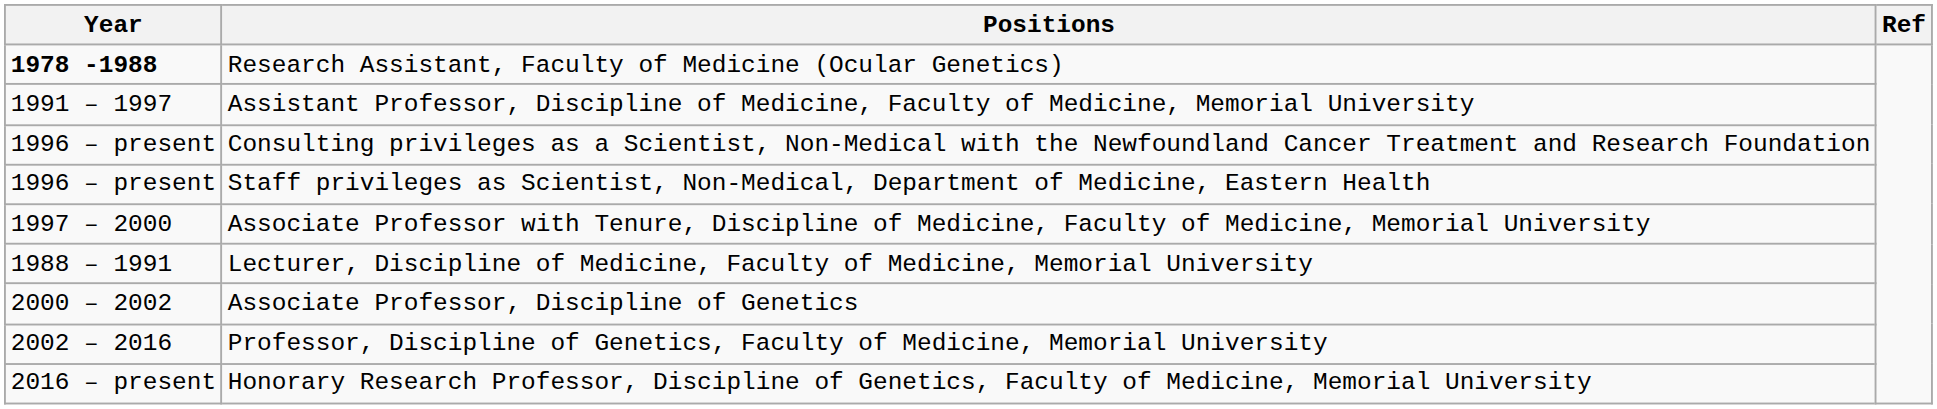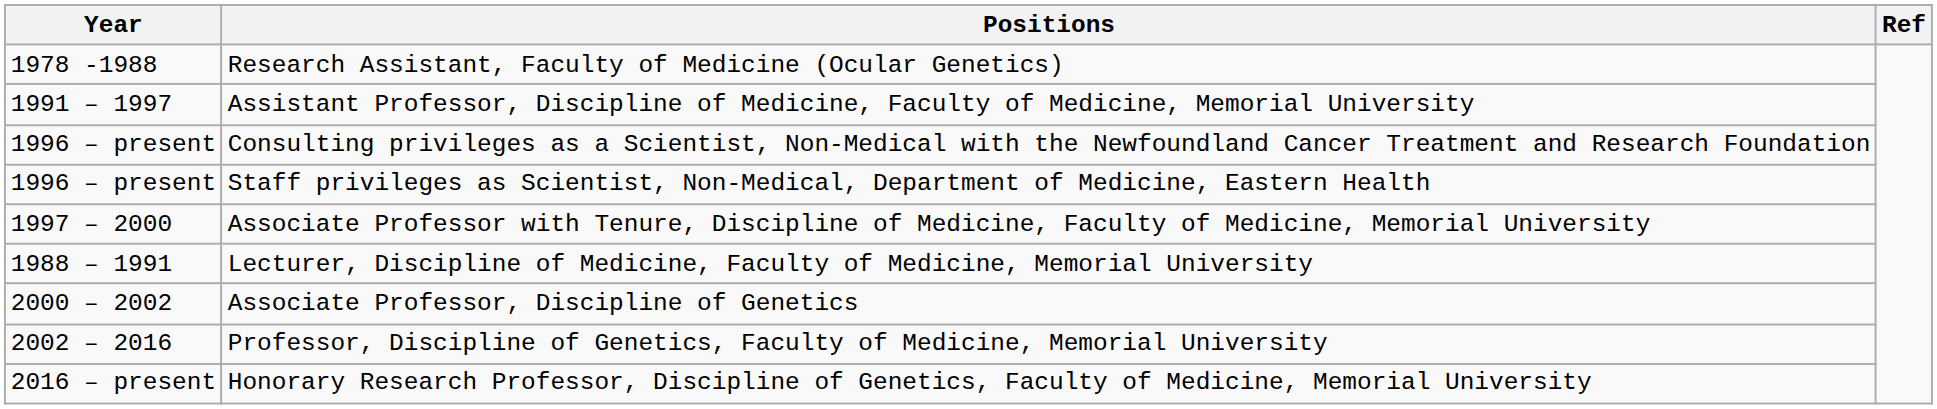(84, 65) bold -> (84, 65) normal
